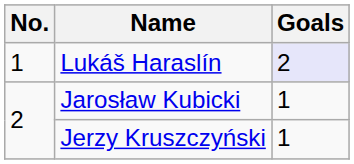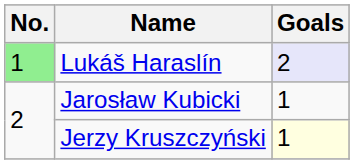(17, 62) no background -> (17, 62) lightgreen background
(284, 138) no background -> (284, 138) lightyellow background
